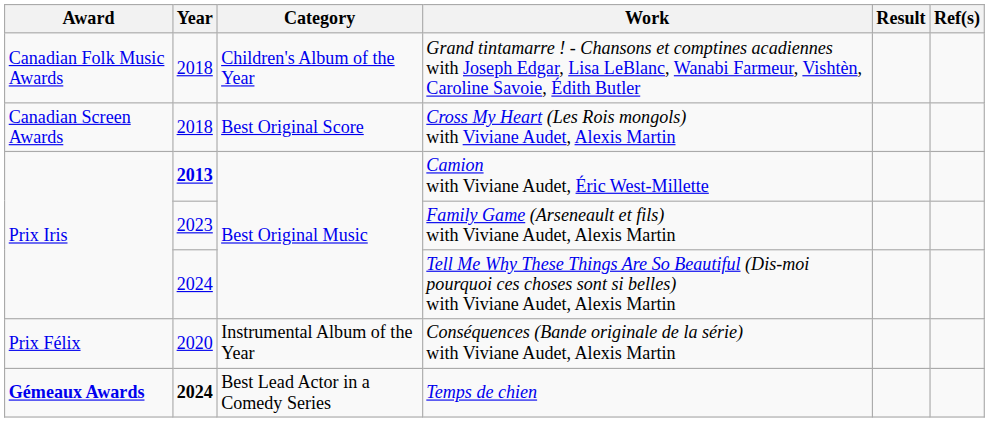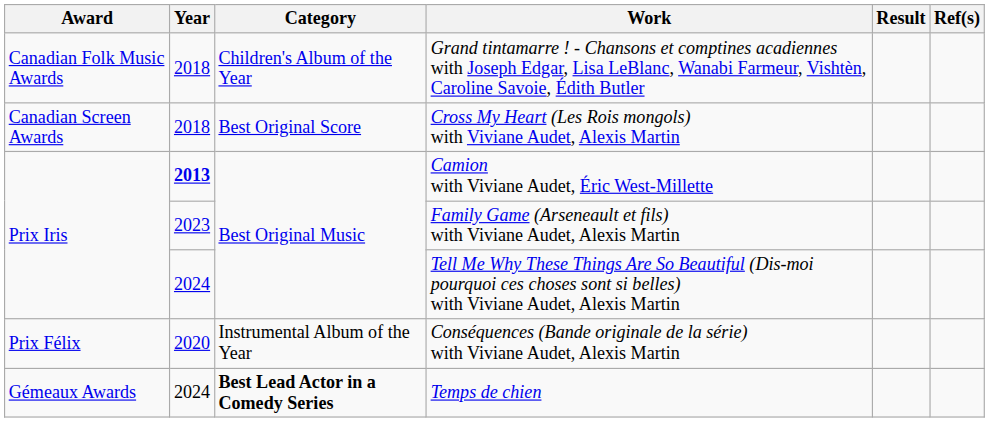(77, 392) bold -> (72, 392) normal
(195, 392) bold -> (192, 392) normal
(295, 392) normal -> (297, 392) bold
